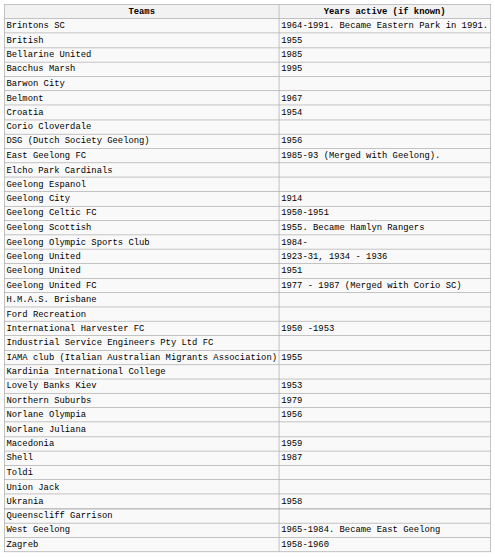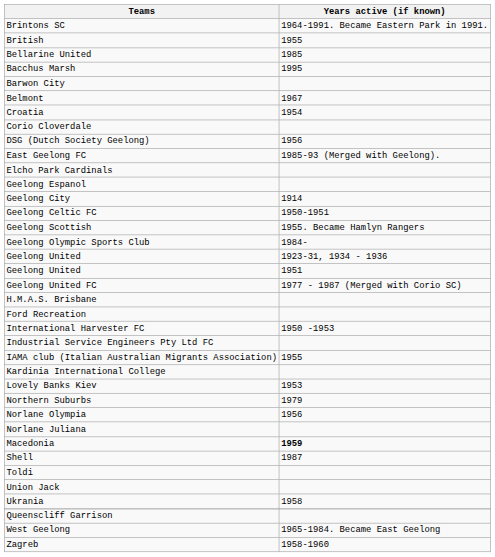(292, 444) normal -> (292, 444) bold
